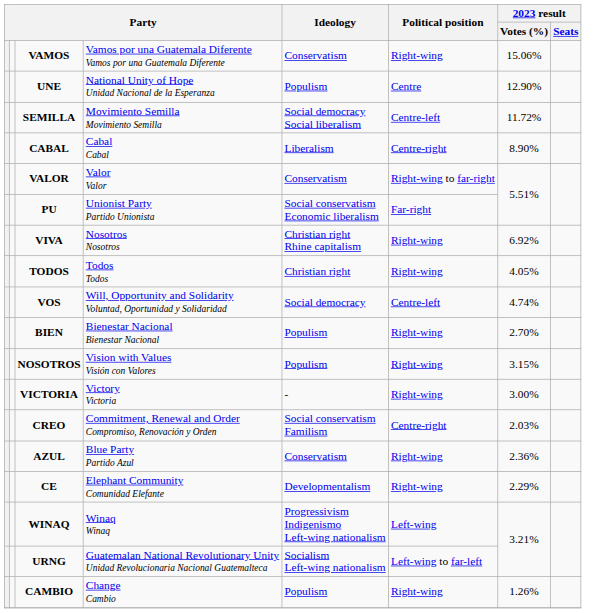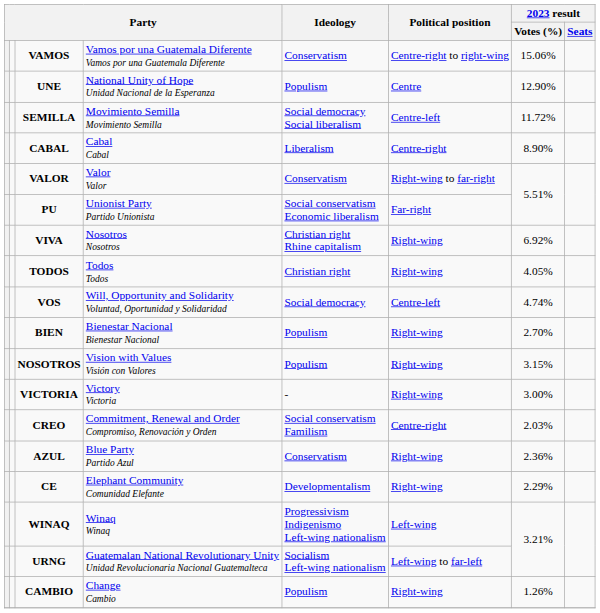(417, 55) Right-wing -> (450, 55) Centre-right to right-wing
